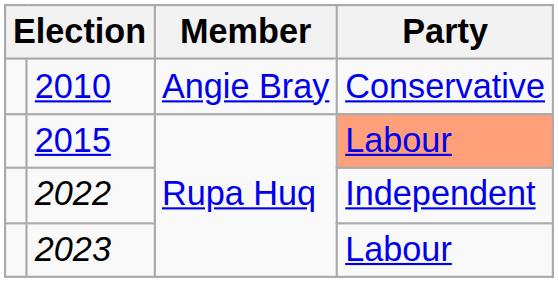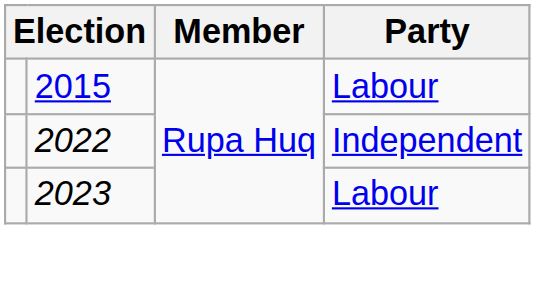- row: (73, 85)
(399, 140) lightsalmon background -> (385, 85) no background
